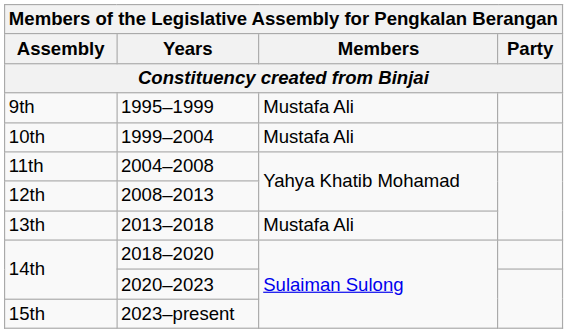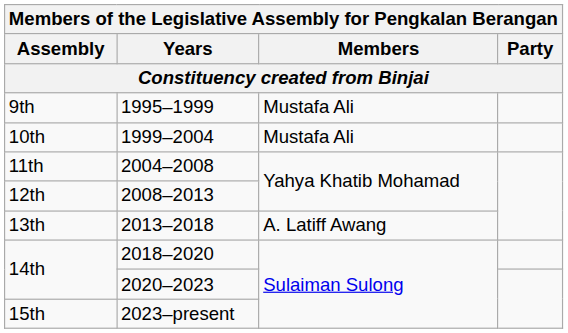(309, 225) Mustafa Ali -> (325, 225) A. Latiff Awang
